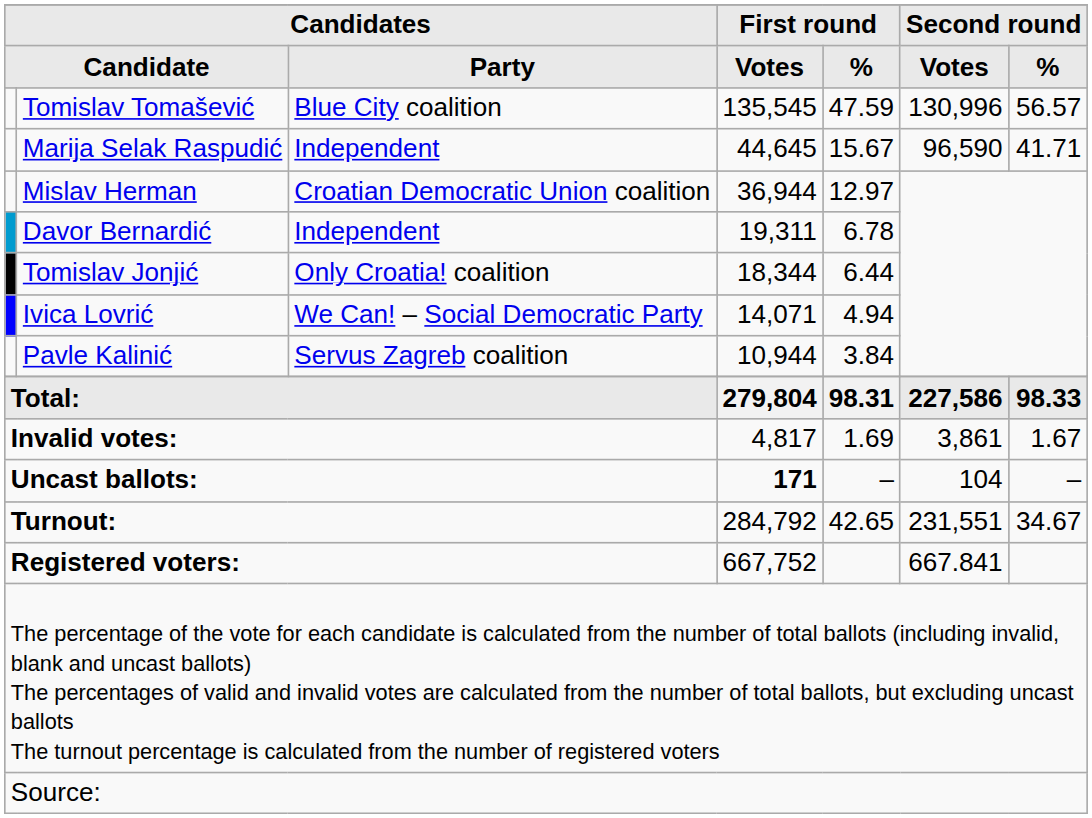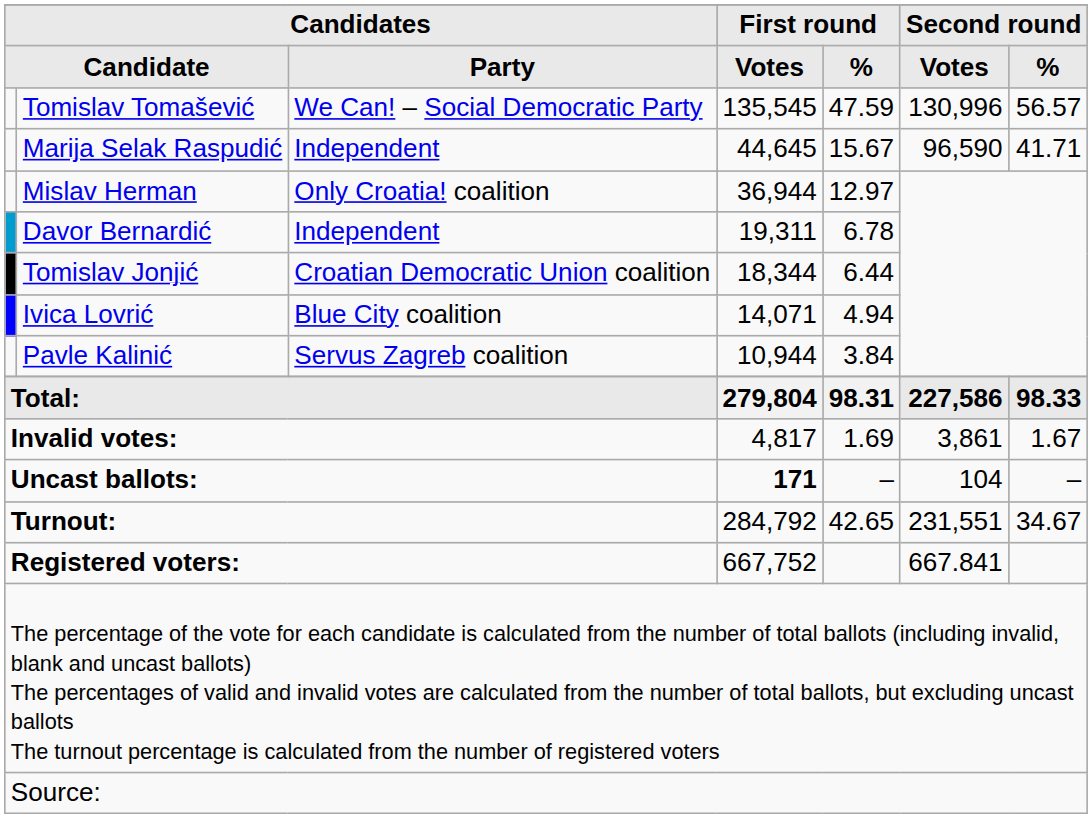(398, 107) Blue City coalition -> (498, 107) We Can! – Social Democratic Party
(502, 190) Croatian Democratic Union coalition -> (422, 190) Only Croatia! coalition
(422, 273) Only Croatia! coalition -> (502, 273) Croatian Democratic Union coalition
(498, 314) We Can! – Social Democratic Party -> (398, 314) Blue City coalition
